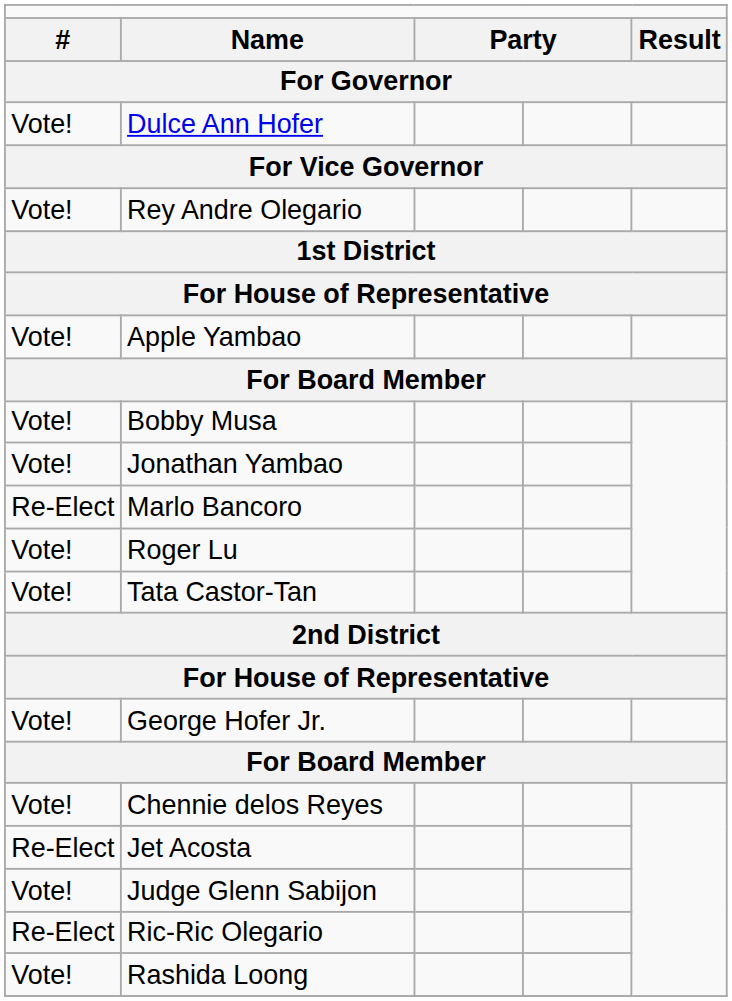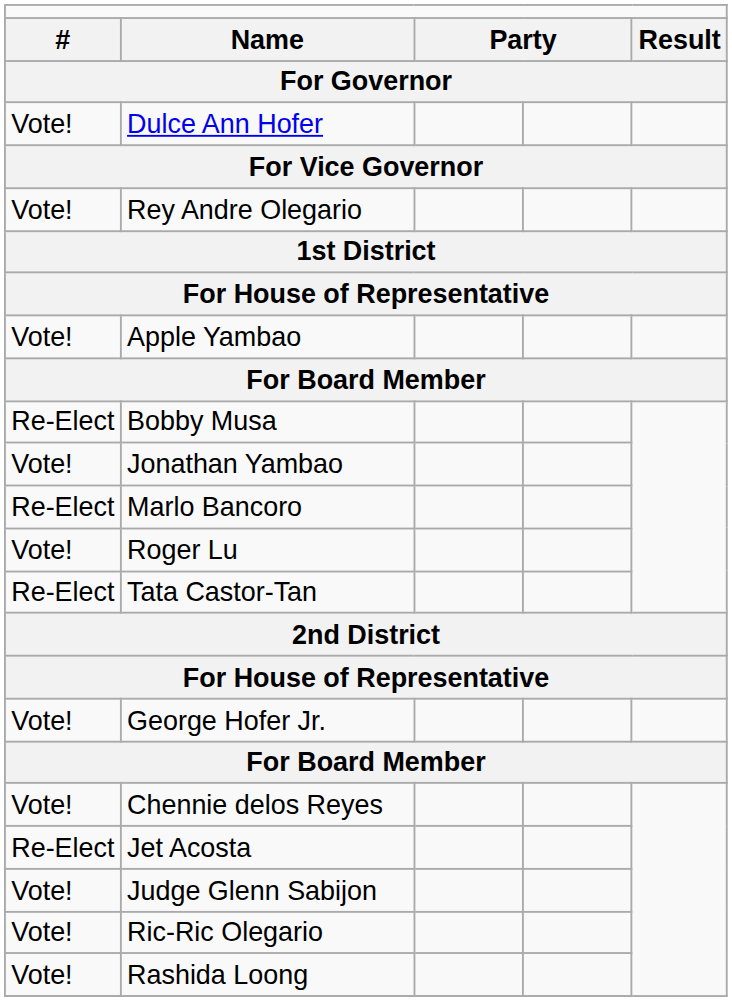(42, 422) Vote! -> (63, 422) Re-Elect
(42, 592) Vote! -> (63, 592) Re-Elect
(63, 933) Re-Elect -> (42, 933) Vote!
